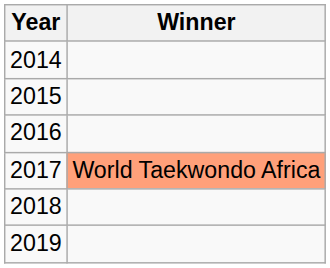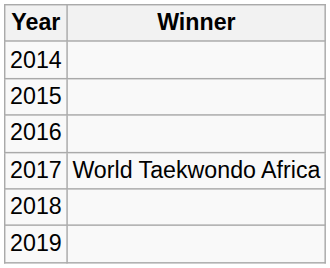(196, 170) lightsalmon background -> (196, 170) no background
